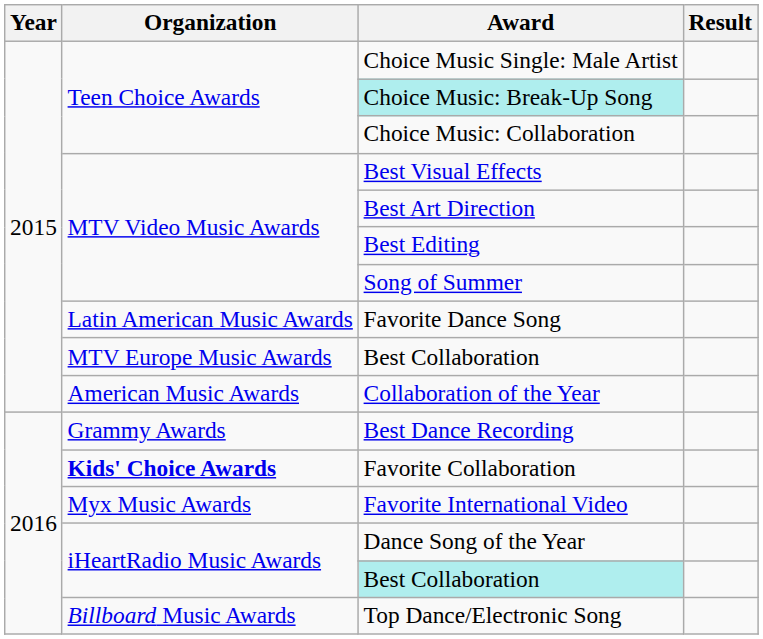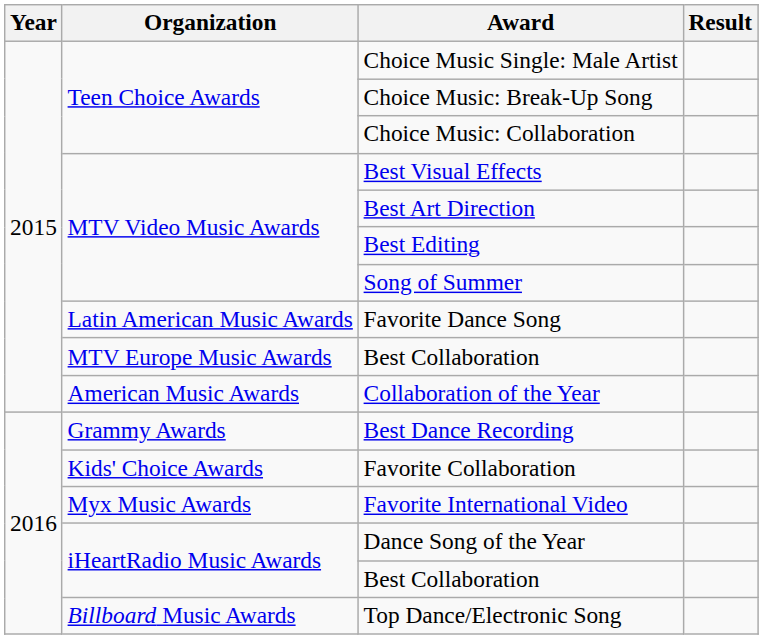(508, 97) paleturquoise background -> (508, 97) no background
(172, 467) bold -> (165, 467) normal
(452, 578) paleturquoise background -> (452, 578) no background
